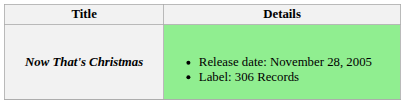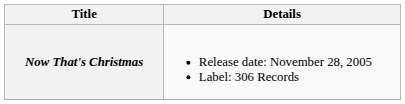(282, 69) lightgreen background -> (282, 69) no background
